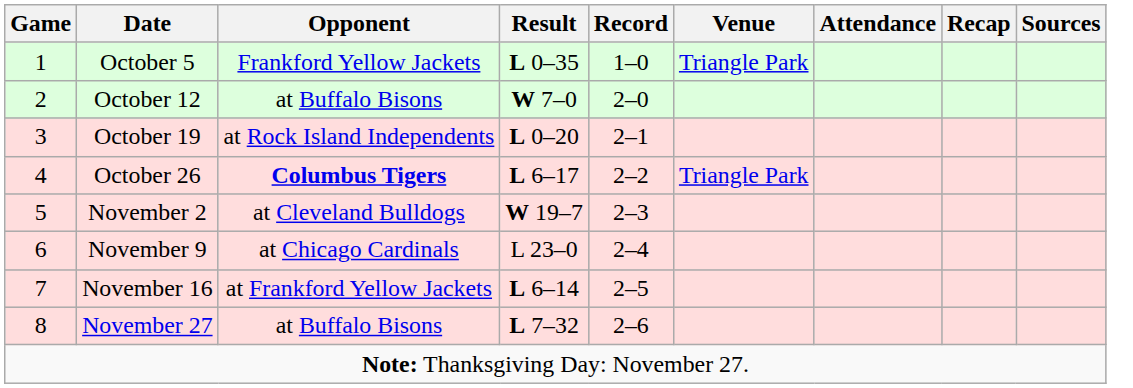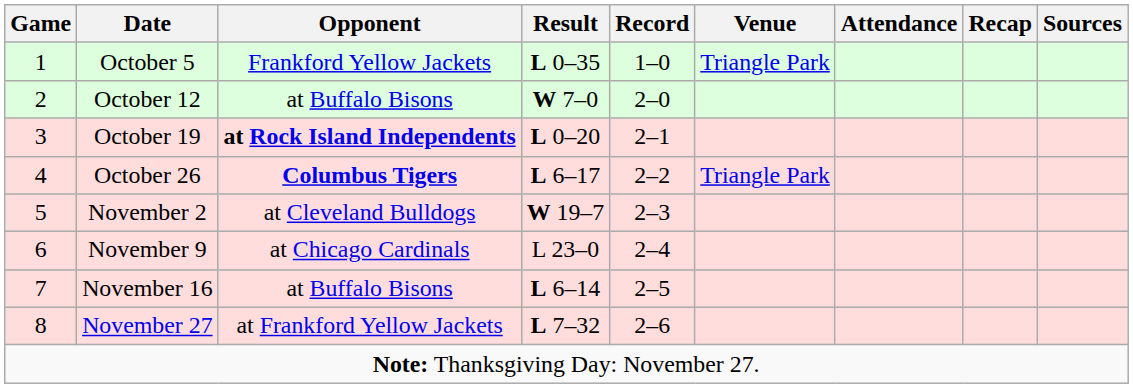(359, 136) normal -> (370, 136) bold
(359, 288) at Frankford Yellow Jackets -> (370, 288) at Buffalo Bisons
(359, 325) at Buffalo Bisons -> (370, 325) at Frankford Yellow Jackets
